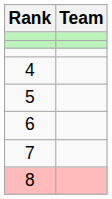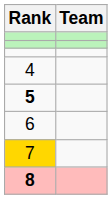(30, 97) normal -> (30, 97) bold
(30, 153) no background -> (30, 153) gold background
(30, 180) normal -> (30, 180) bold
